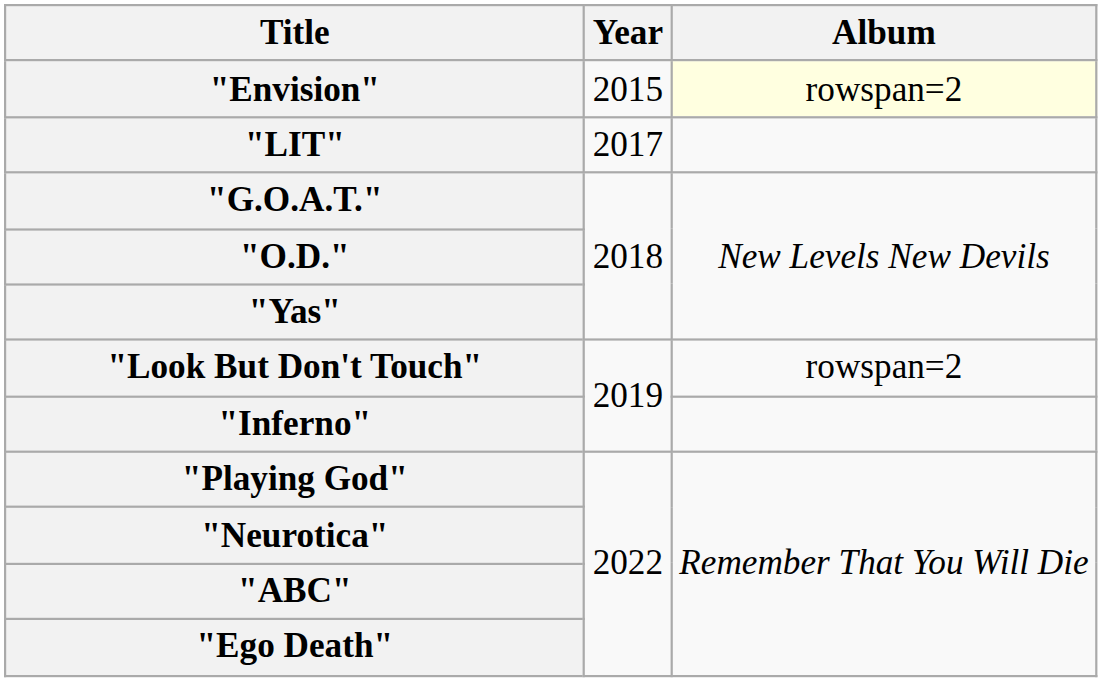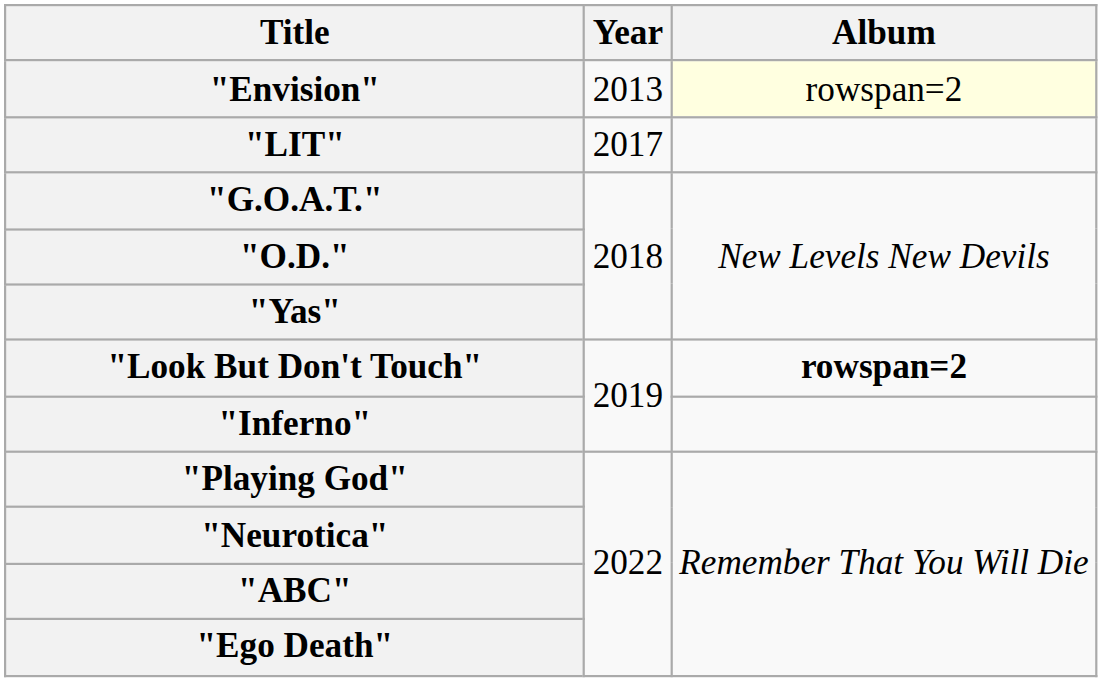(628, 88) 2015 -> (628, 88) 2013
(884, 367) normal -> (884, 367) bold
